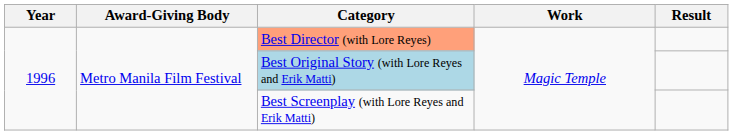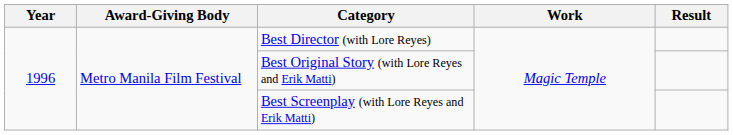(346, 39) lightsalmon background -> (346, 39) no background
(361, 70) lightblue background -> (361, 70) no background
